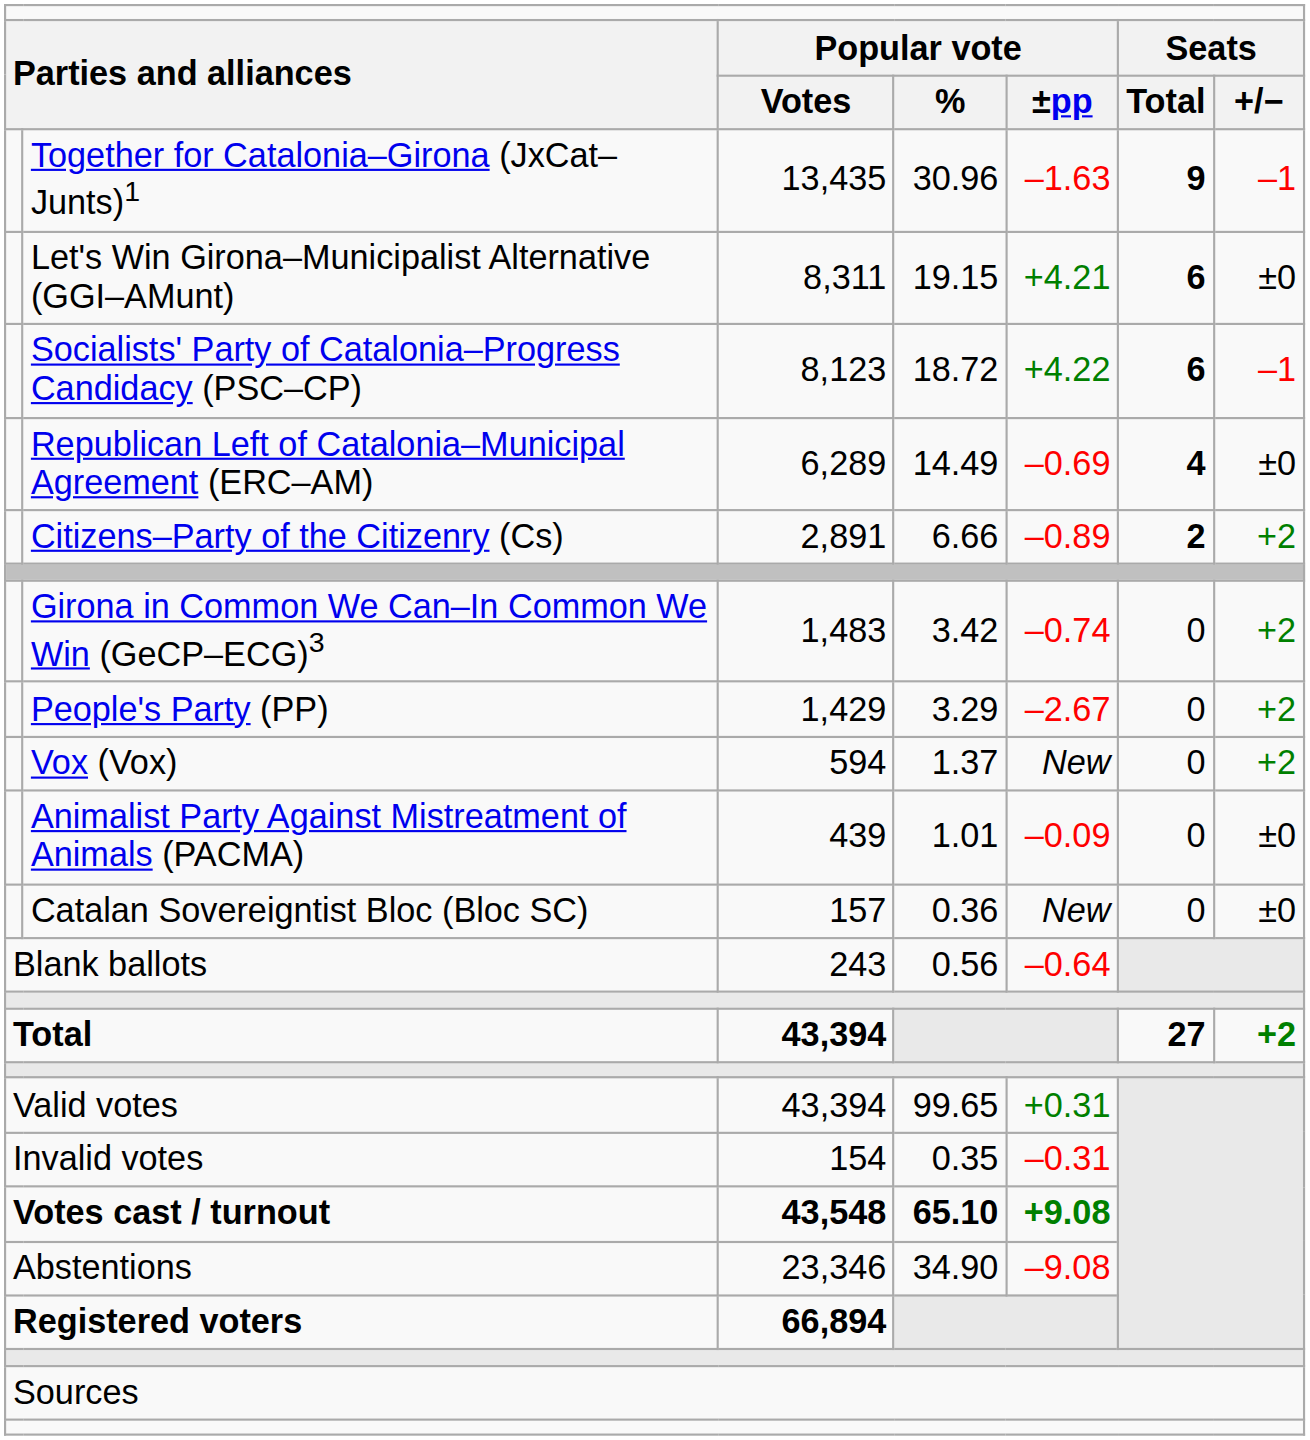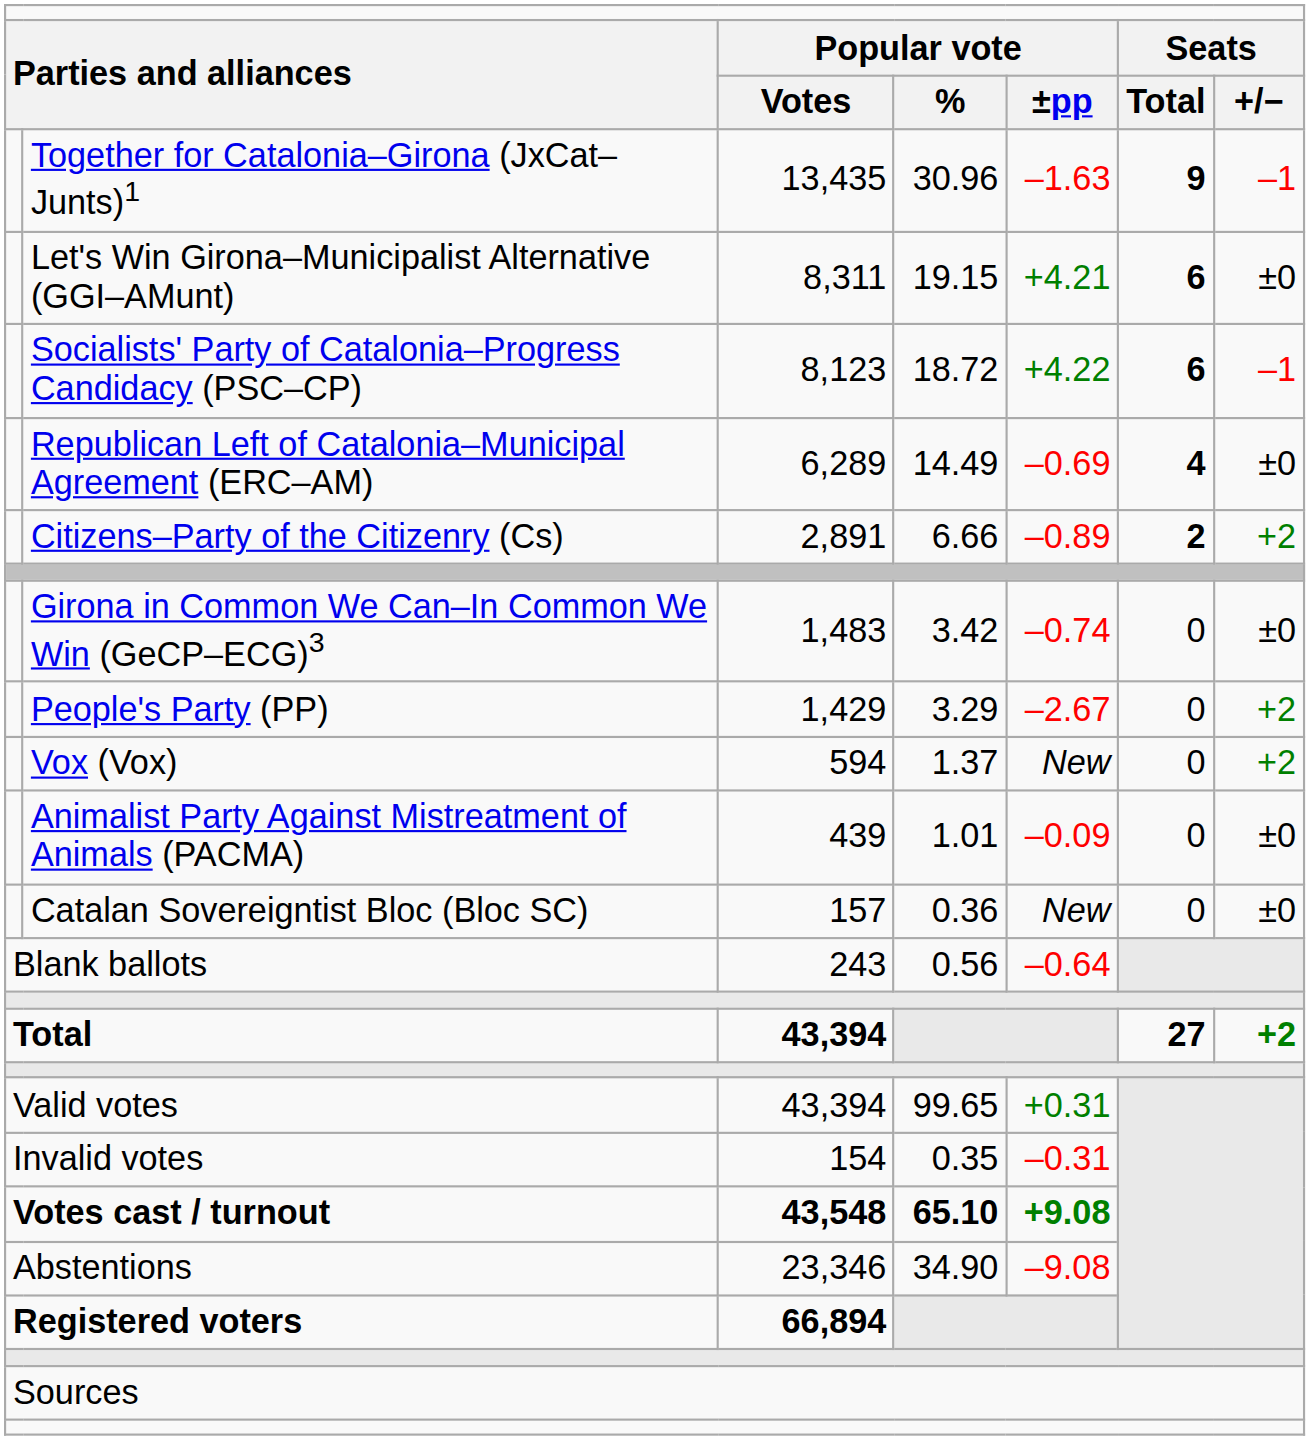(1277, 630) +2 -> (1277, 630) ±0
